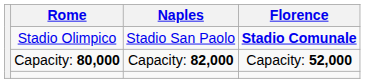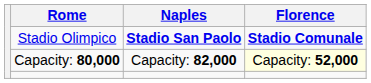(181, 37) normal -> (184, 37) bold
(299, 60) no background -> (305, 60) lightyellow background
